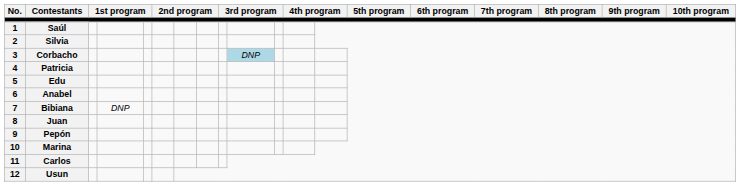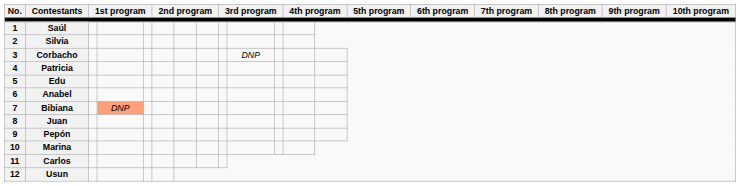(251, 55) lightblue background -> (251, 55) no background
(120, 108) no background -> (120, 108) lightsalmon background
